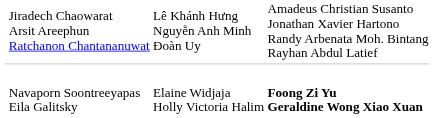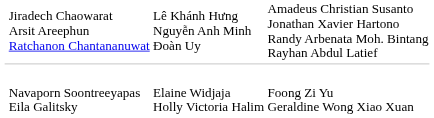(345, 99) bold -> (341, 99) normal
